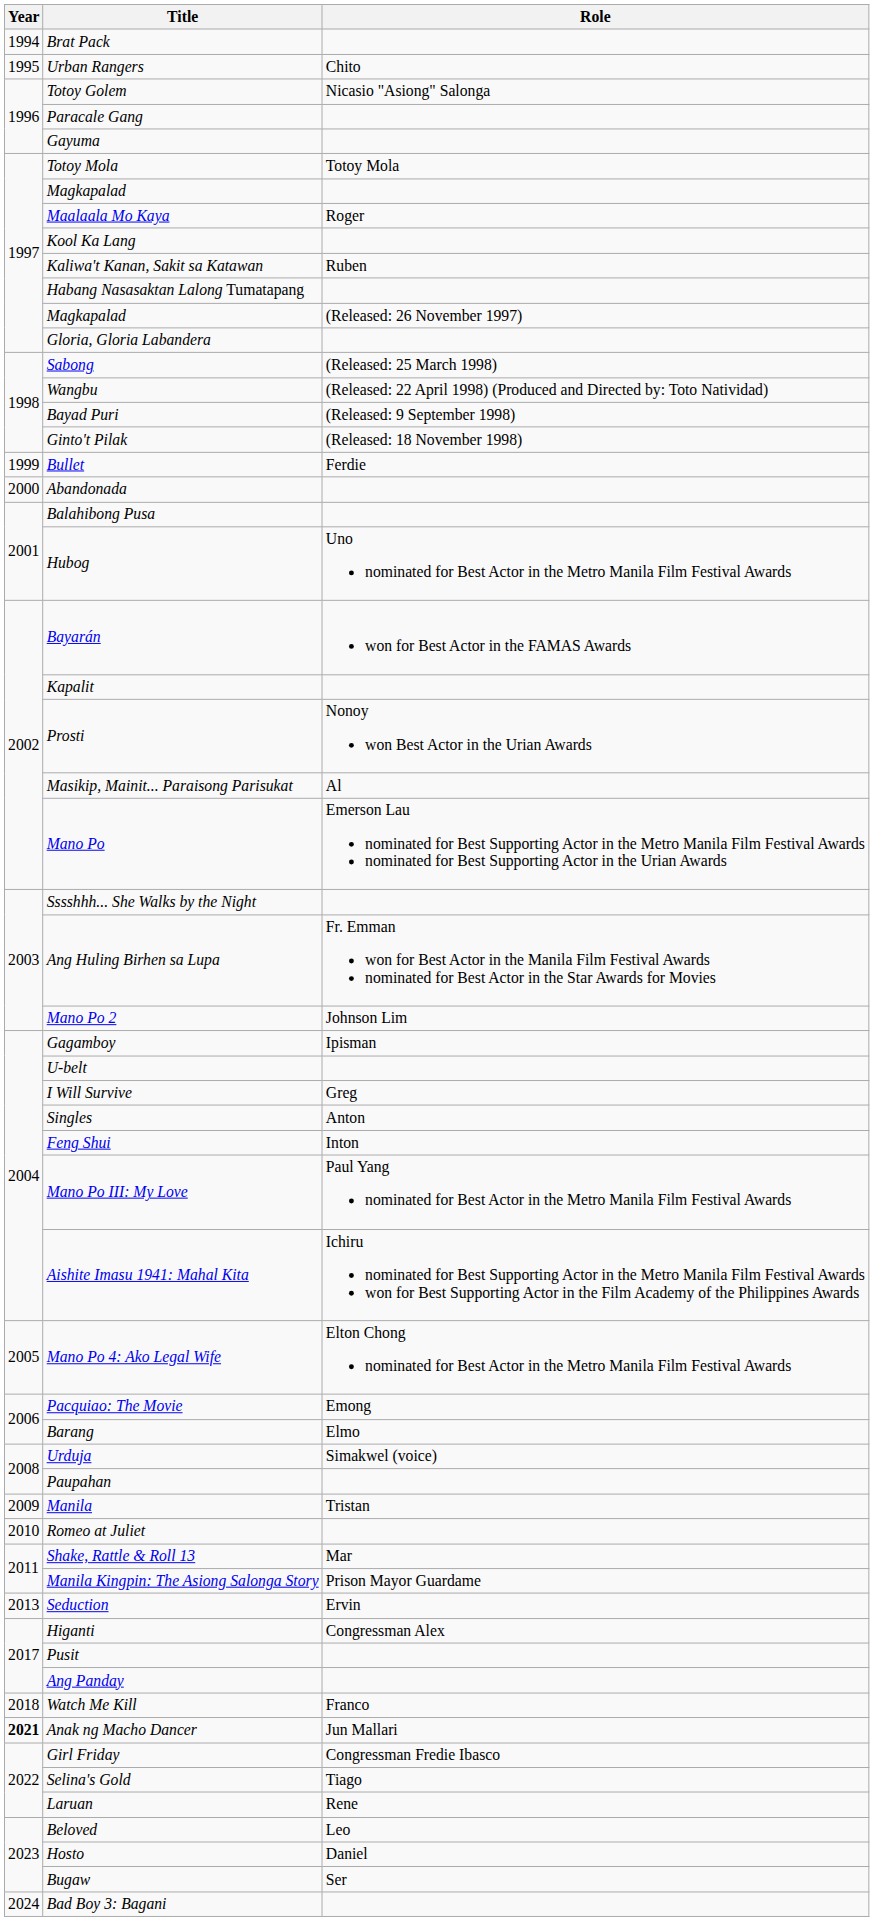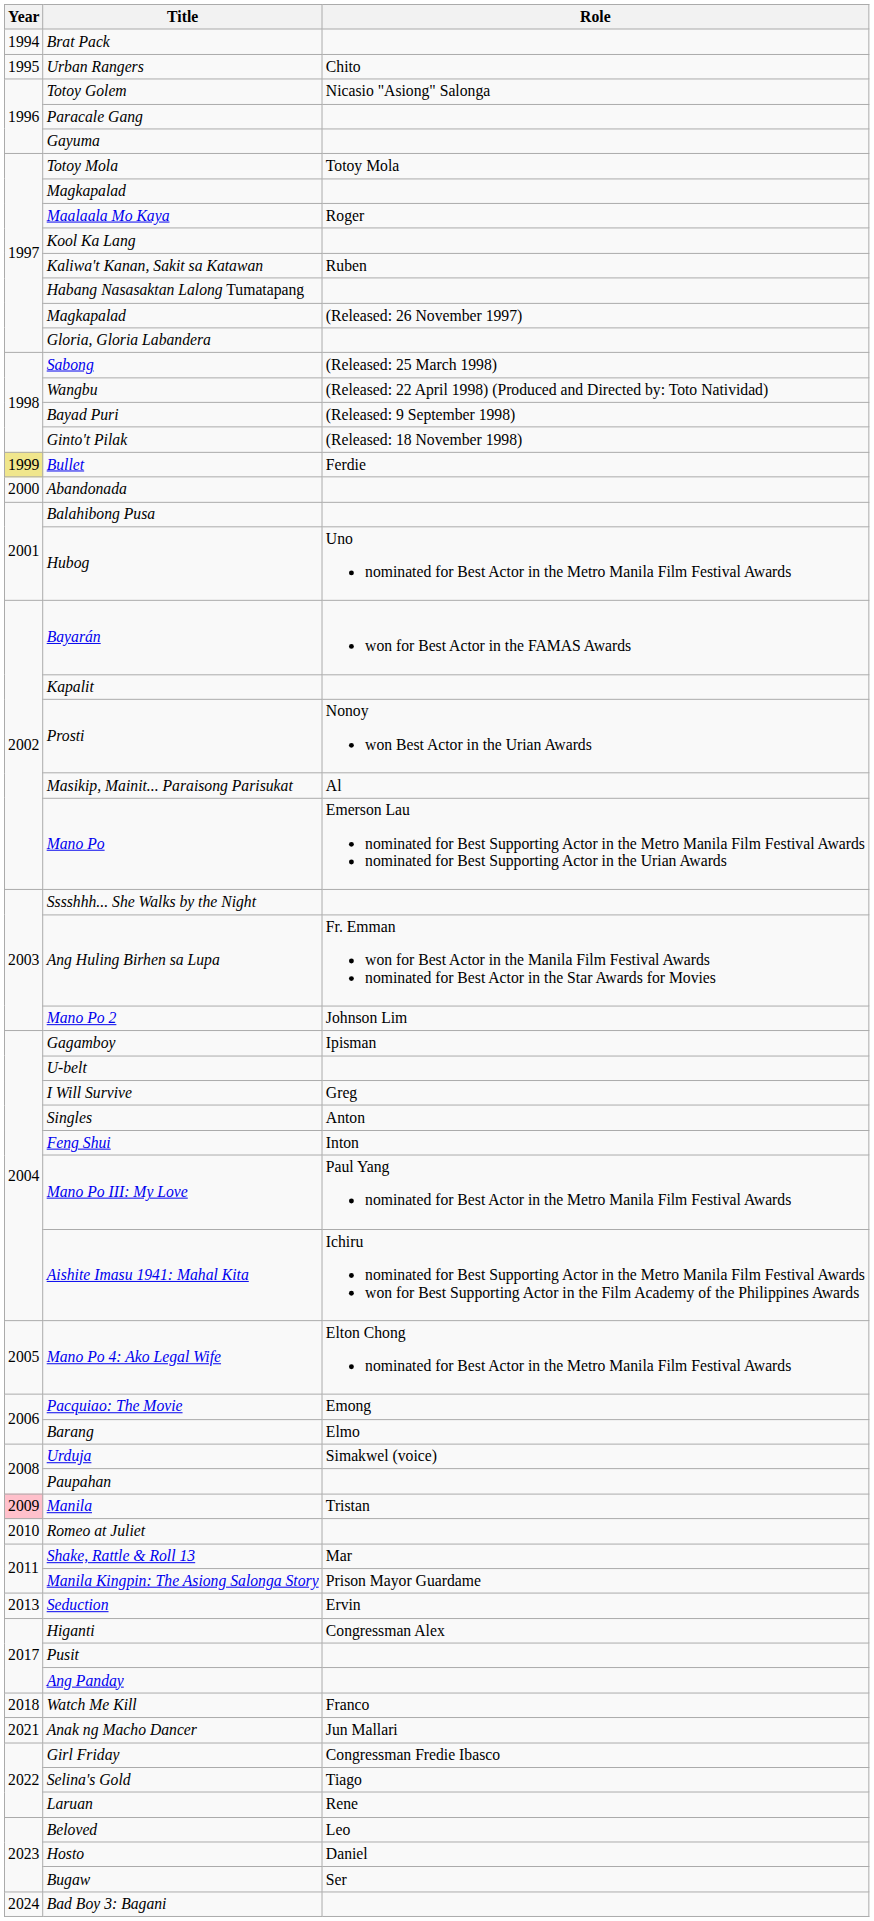(24, 464) no background -> (24, 464) khaki background
(24, 1506) no background -> (24, 1506) pink background
(24, 1730) bold -> (24, 1730) normal
